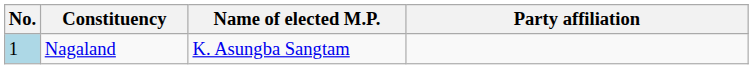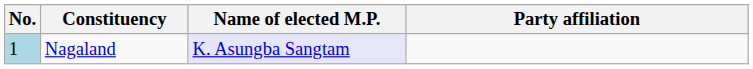(271, 48) no background -> (271, 48) lavender background
